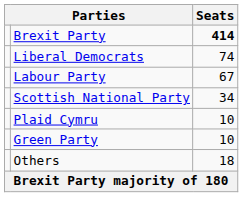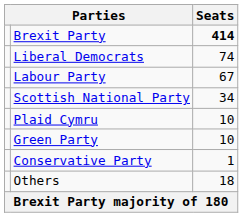+ row: (83, 160)
